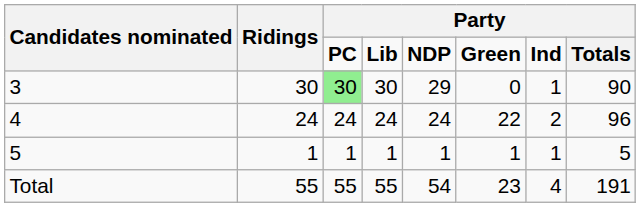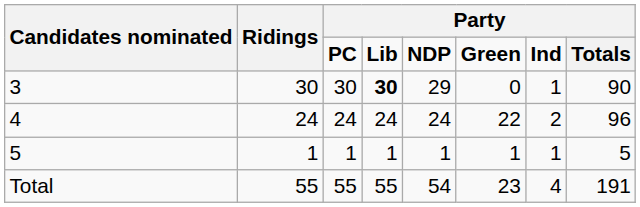(345, 86) lightgreen background -> (345, 86) no background
(386, 86) normal -> (386, 86) bold
